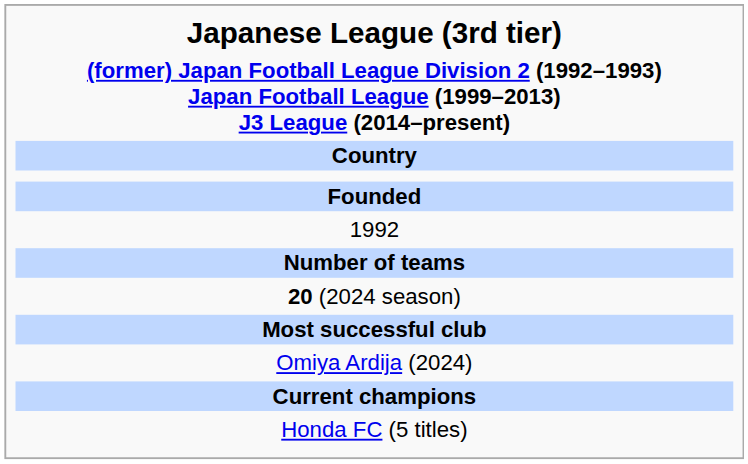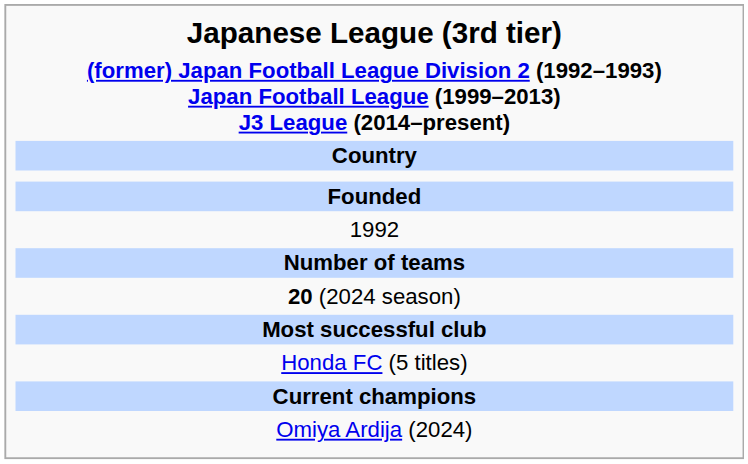(374, 363) Omiya Ardija (2024) -> (374, 363) Honda FC (5 titles)
(374, 430) Honda FC (5 titles) -> (374, 430) Omiya Ardija (2024)
